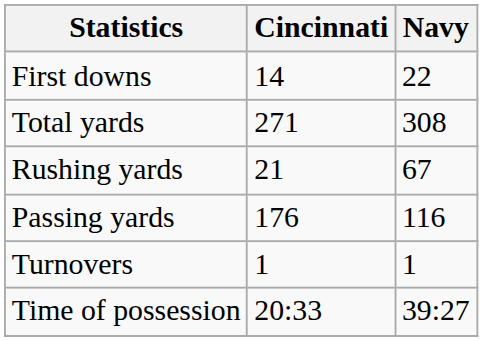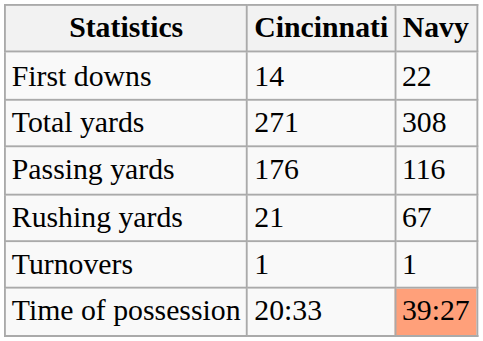rows swapped: (97, 169) <-> (93, 216)
(436, 311) no background -> (436, 311) lightsalmon background
